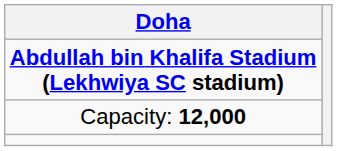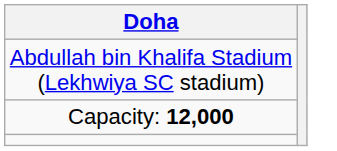(163, 69) bold -> (151, 69) normal
